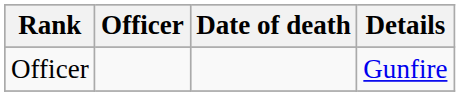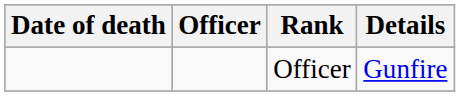columns swapped: (50, 25) <-> (274, 25)
